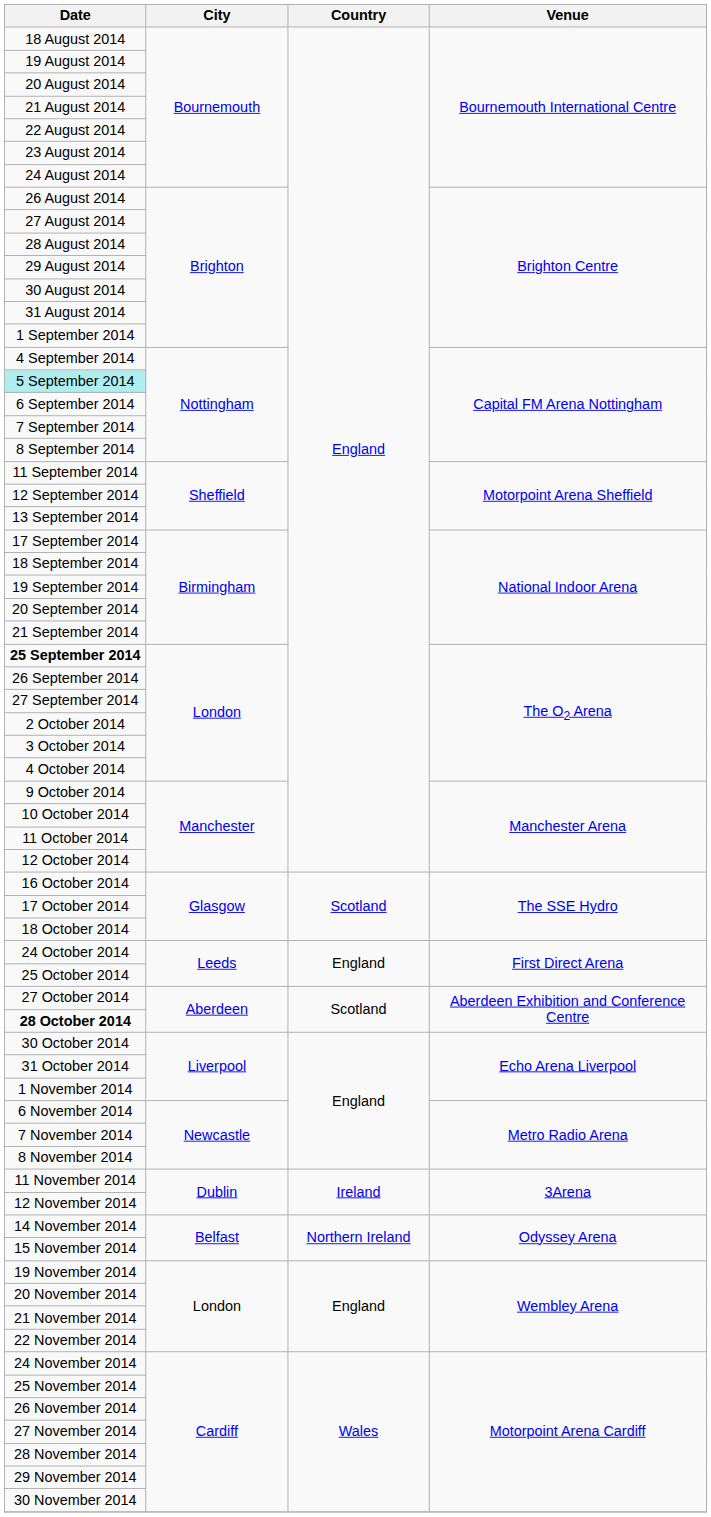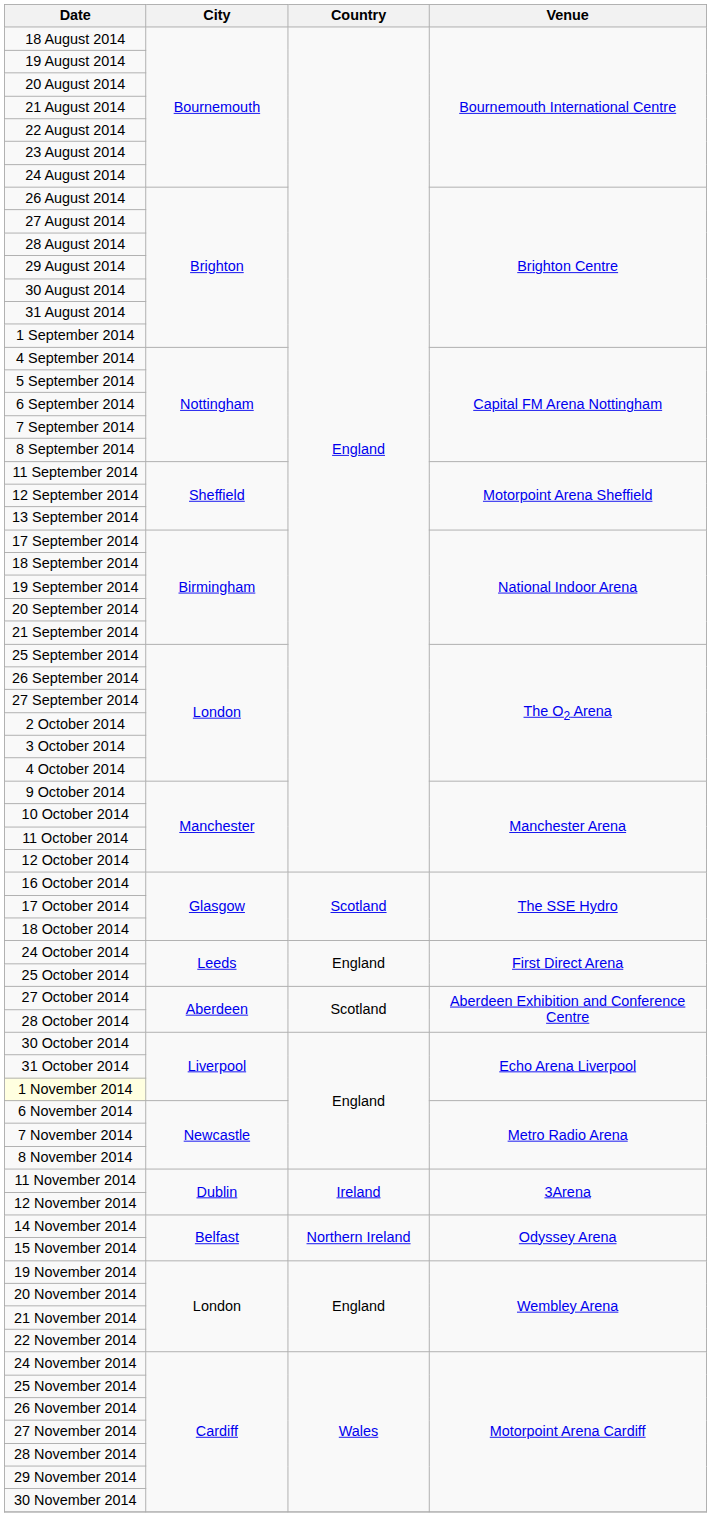(75, 381) paleturquoise background -> (75, 381) no background
(75, 655) bold -> (75, 655) normal
(75, 1020) bold -> (75, 1020) normal
(75, 1089) no background -> (75, 1089) lightyellow background
